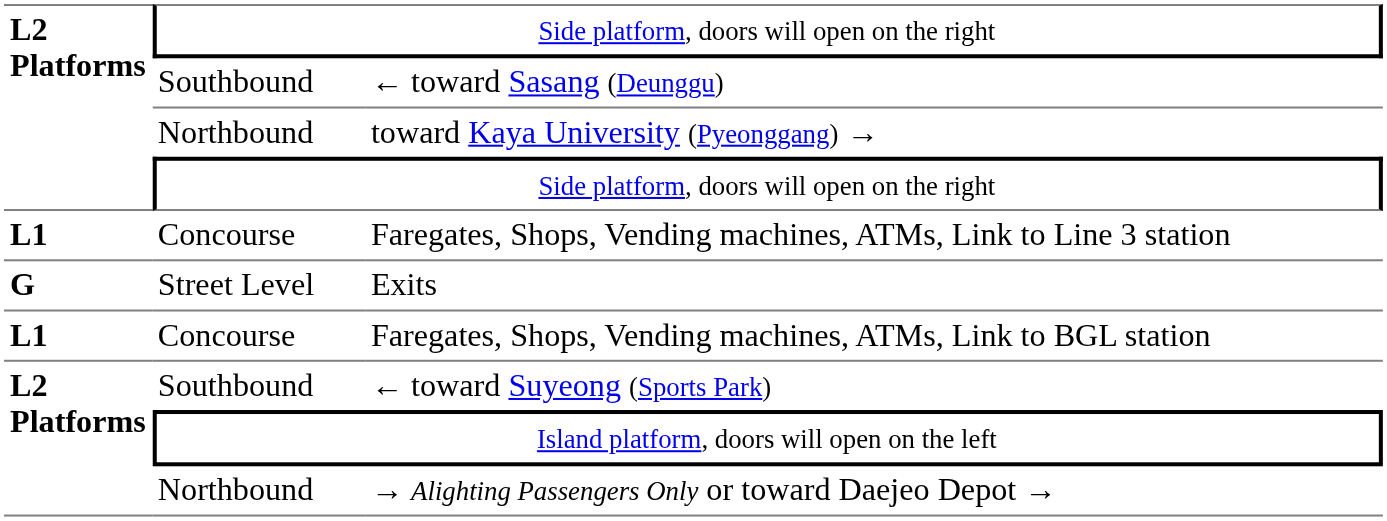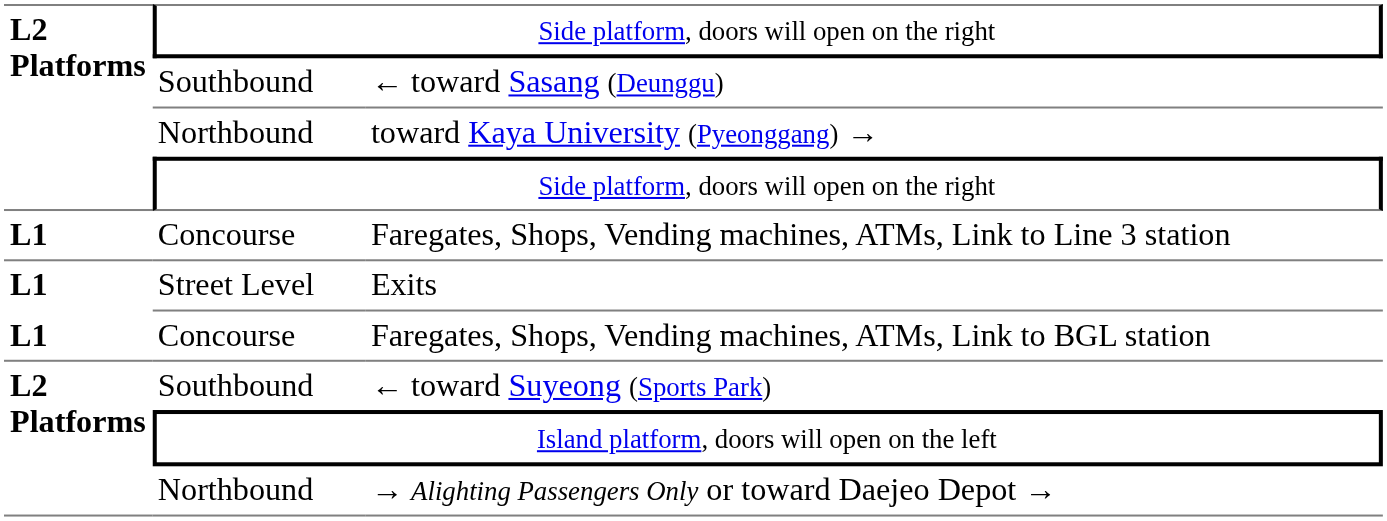(23, 284) G -> (29, 284) L1
